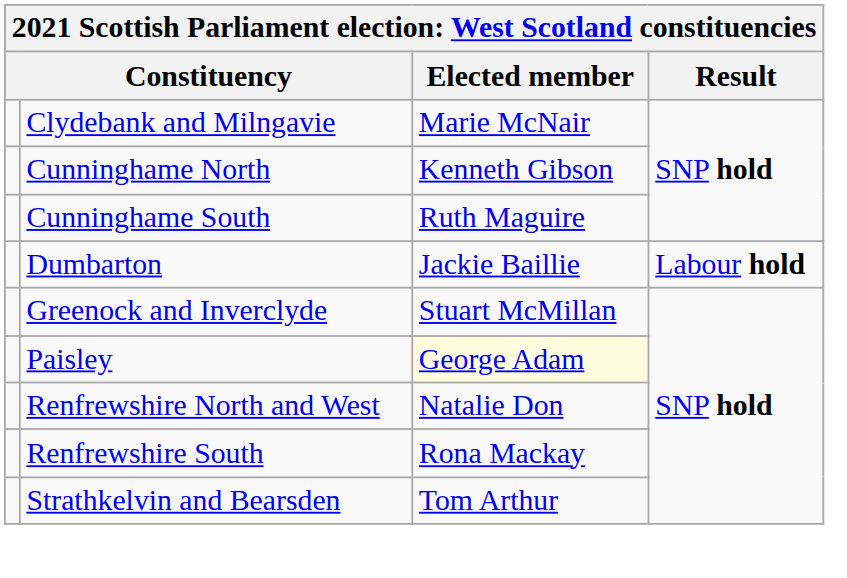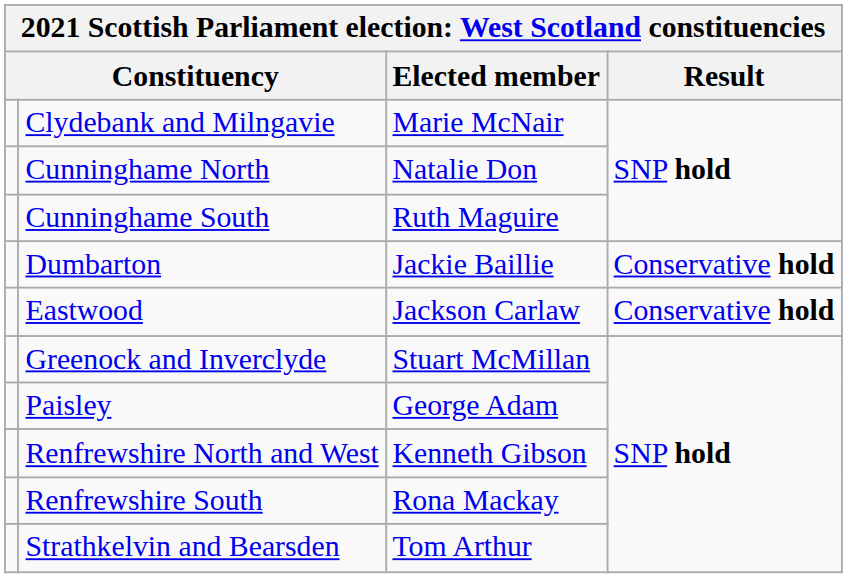(516, 169) Kenneth Gibson -> (465, 169) Natalie Don
(730, 264) Labour hold -> (724, 264) Conservative hold
+ row: (84, 311)
(502, 358) lightyellow background -> (475, 405) no background
(491, 405) Natalie Don -> (490, 452) Kenneth Gibson
